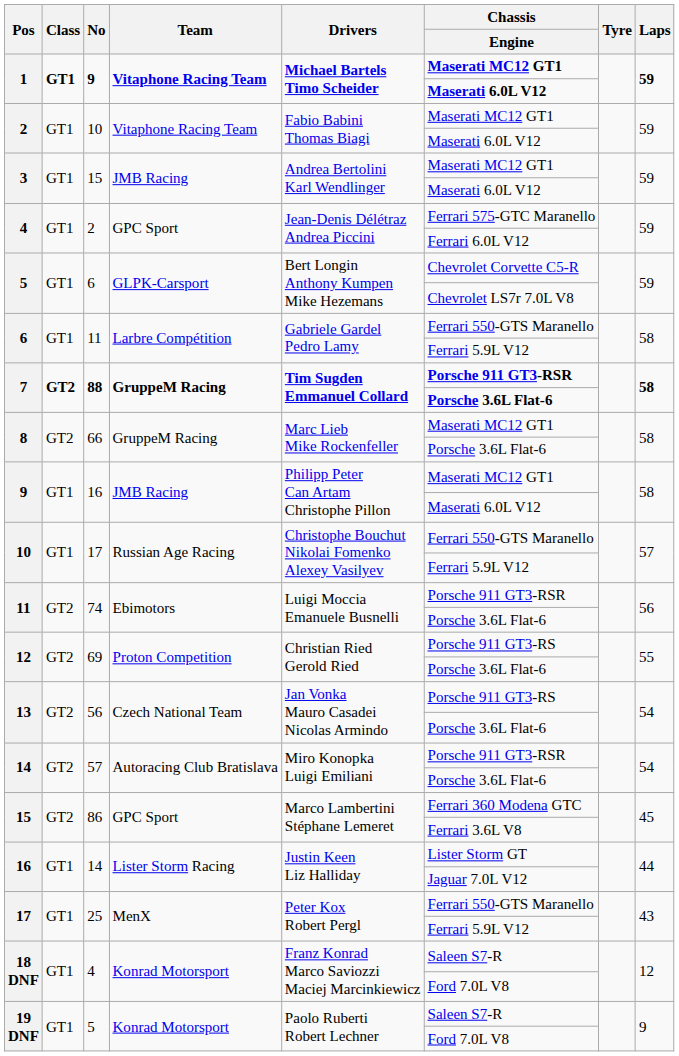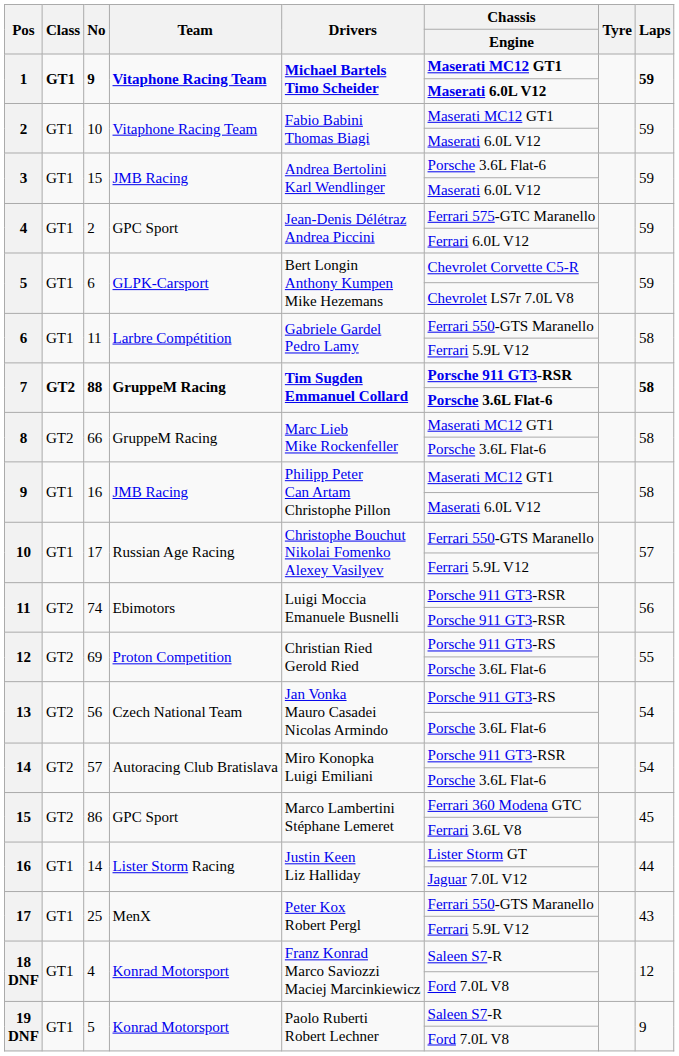(491, 165) Maserati MC12 GT1 -> (487, 165) Porsche 3.6L Flat-6
(487, 620) Porsche 3.6L Flat-6 -> (497, 620) Porsche 911 GT3-RSR
